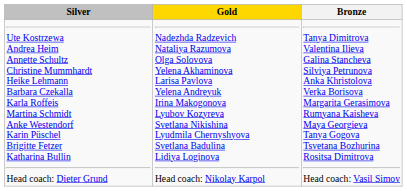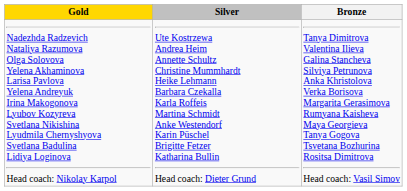columns swapped: (227, 12) <-> (79, 12)
